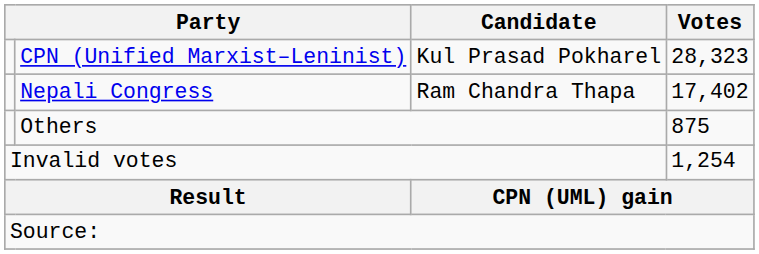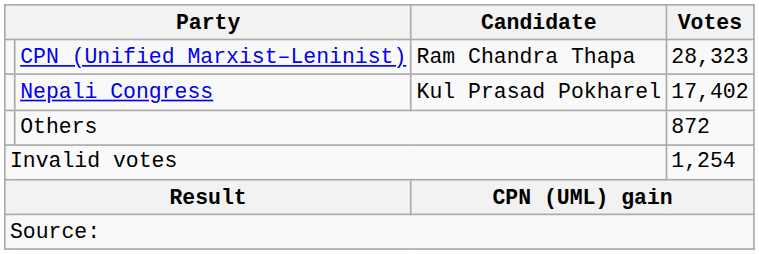(539, 57) Kul Prasad Pokharel -> (526, 57) Ram Chandra Thapa
(526, 92) Ram Chandra Thapa -> (539, 92) Kul Prasad Pokharel
(691, 127) 875 -> (691, 127) 872
